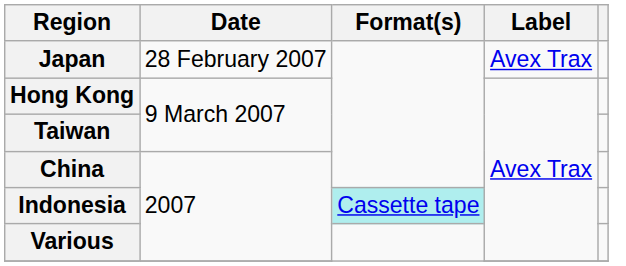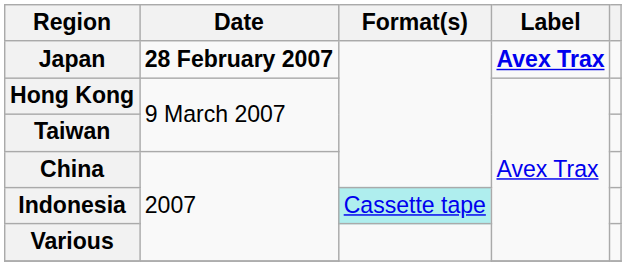(236, 59) normal -> (239, 59) bold
(541, 59) normal -> (550, 59) bold
